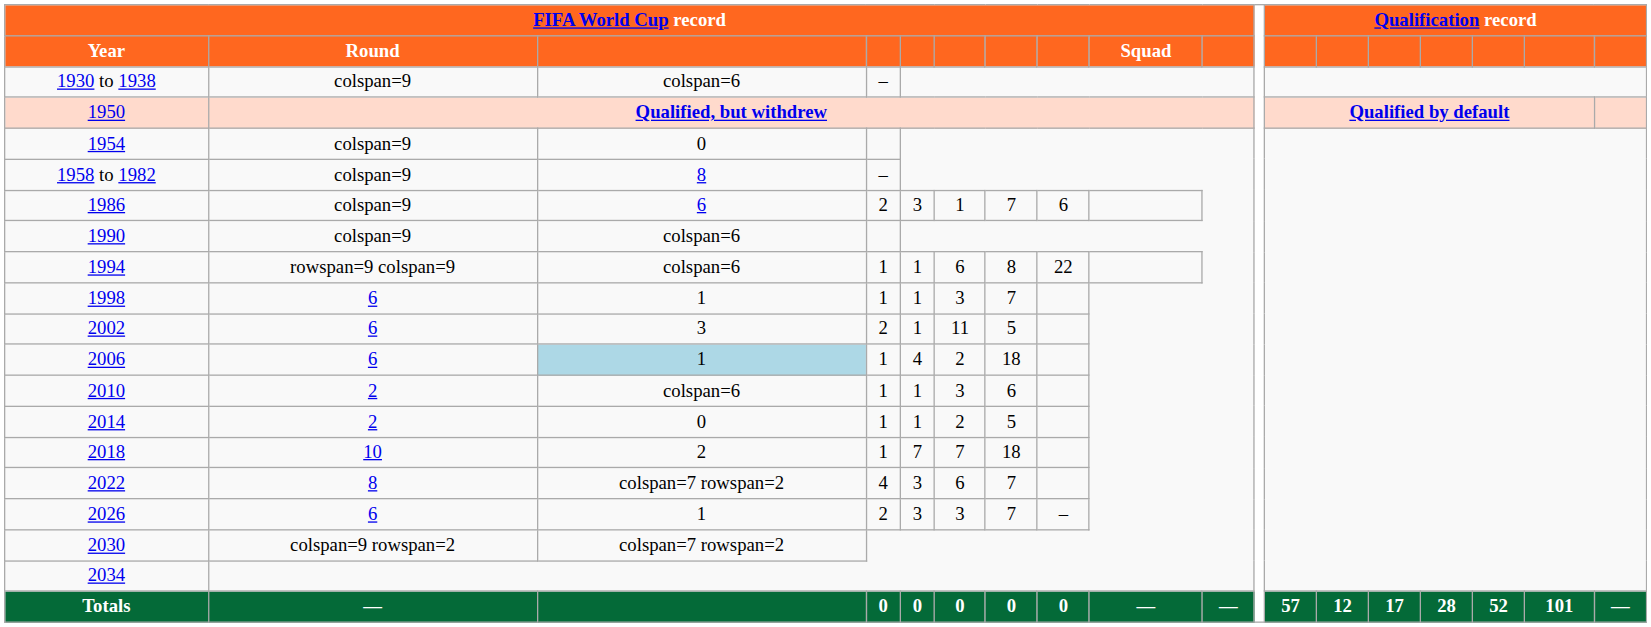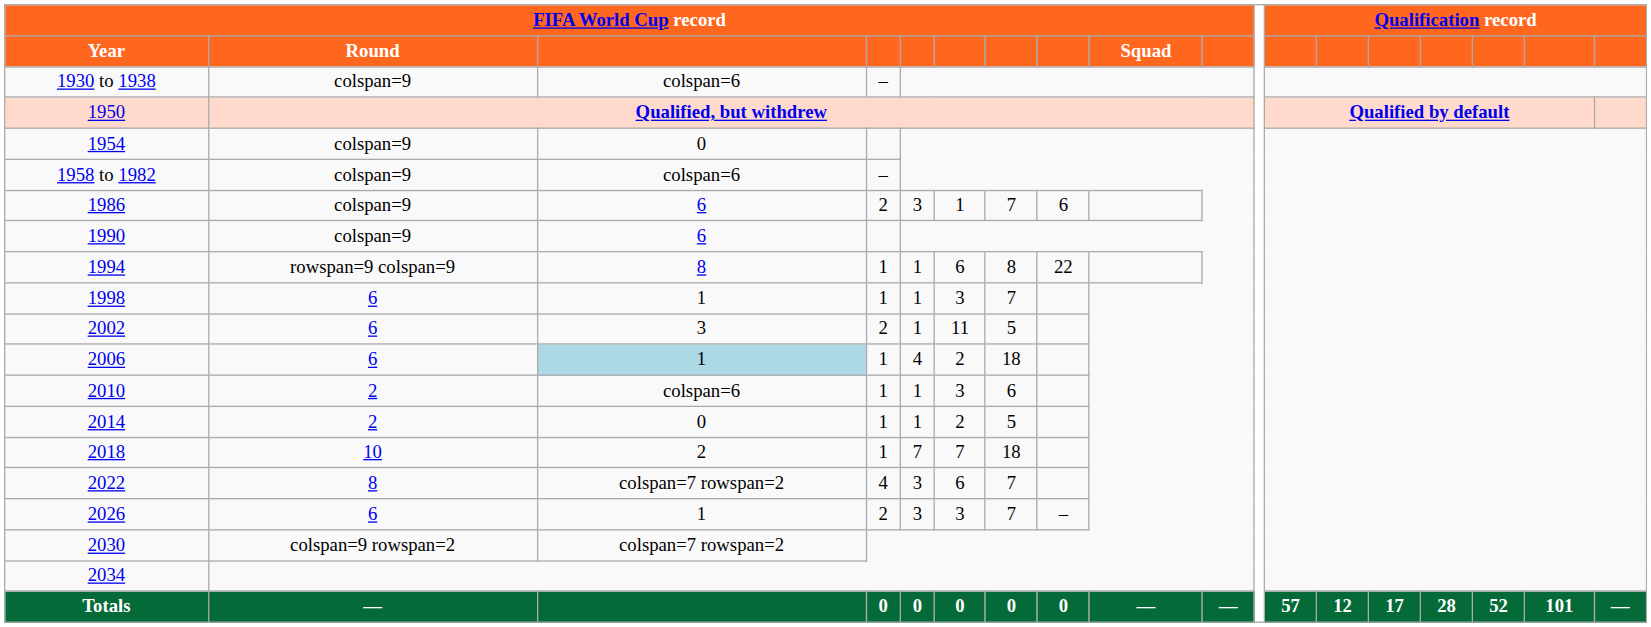(702, 174) 8 -> (702, 174) colspan=6
(702, 236) colspan=6 -> (702, 236) 6
(702, 267) colspan=6 -> (702, 267) 8
